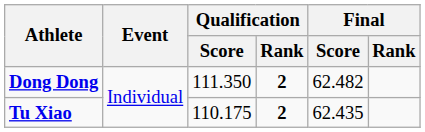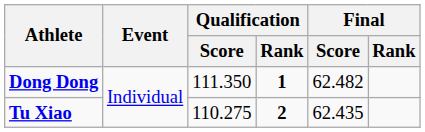(282, 81) 2 -> (282, 81) 1
(222, 112) 110.175 -> (222, 112) 110.275
